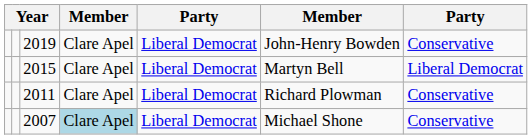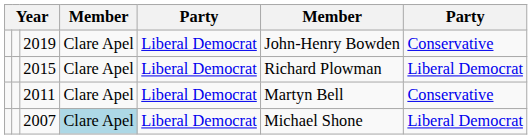(304, 69) Martyn Bell -> (323, 69) Richard Plowman
(323, 95) Richard Plowman -> (304, 95) Martyn Bell
(450, 120) Conservative -> (465, 120) Liberal Democrat
